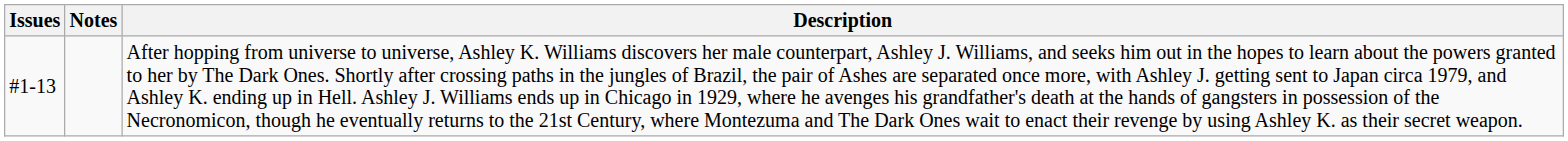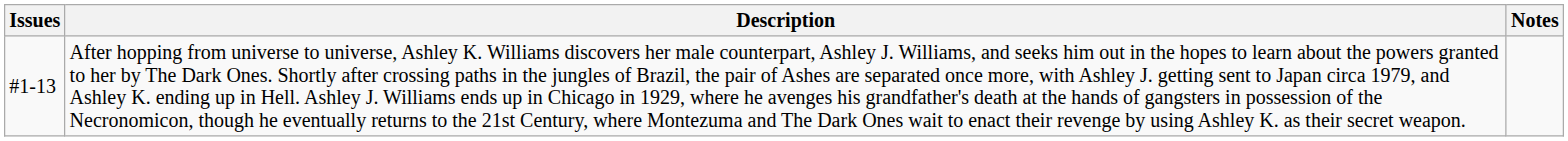columns swapped: (843, 20) <-> (93, 20)
